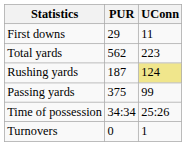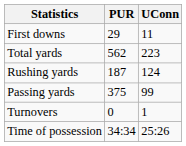(151, 72) khaki background -> (151, 72) no background
rows swapped: (32, 131) <-> (55, 111)
